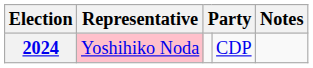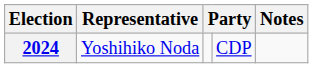(140, 47) pink background -> (140, 47) no background
